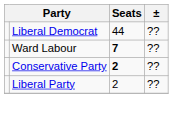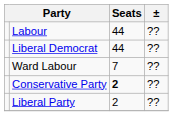+ row: (30, 31)
(115, 48) bold -> (115, 66) normal
